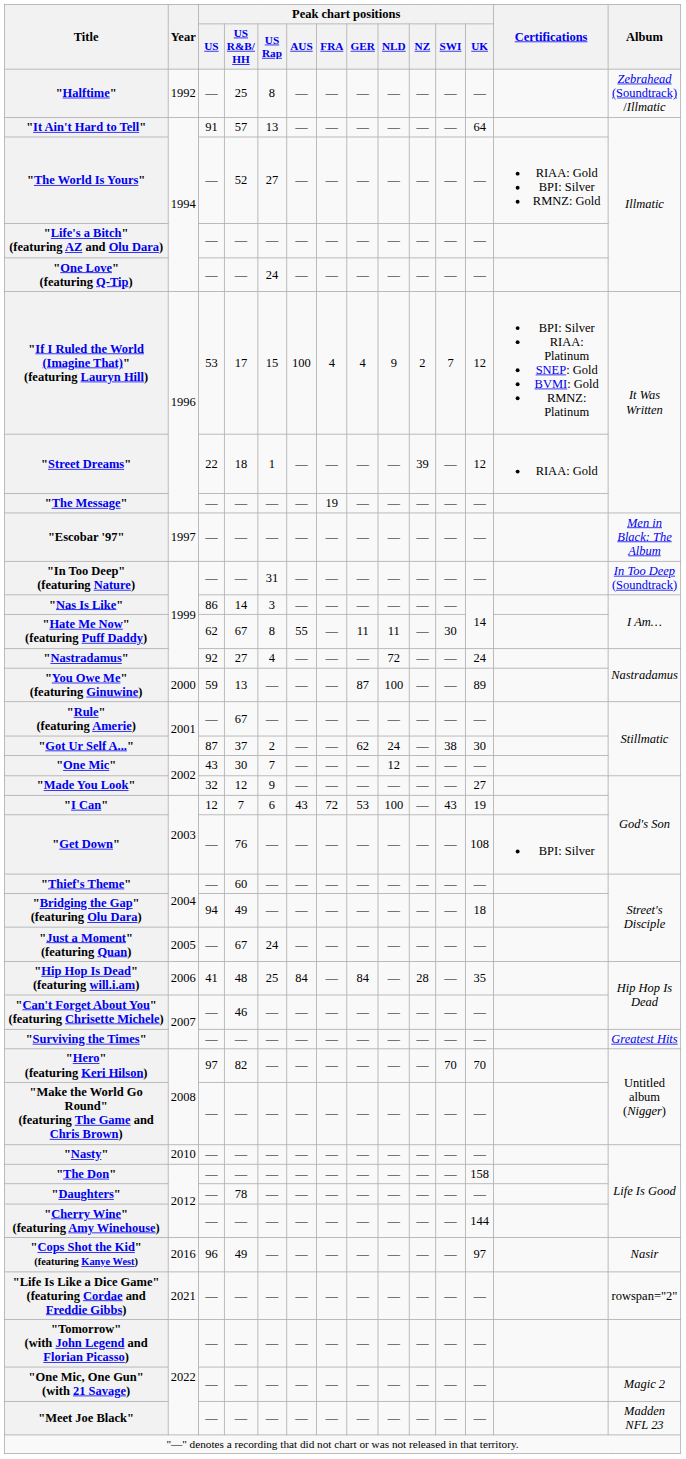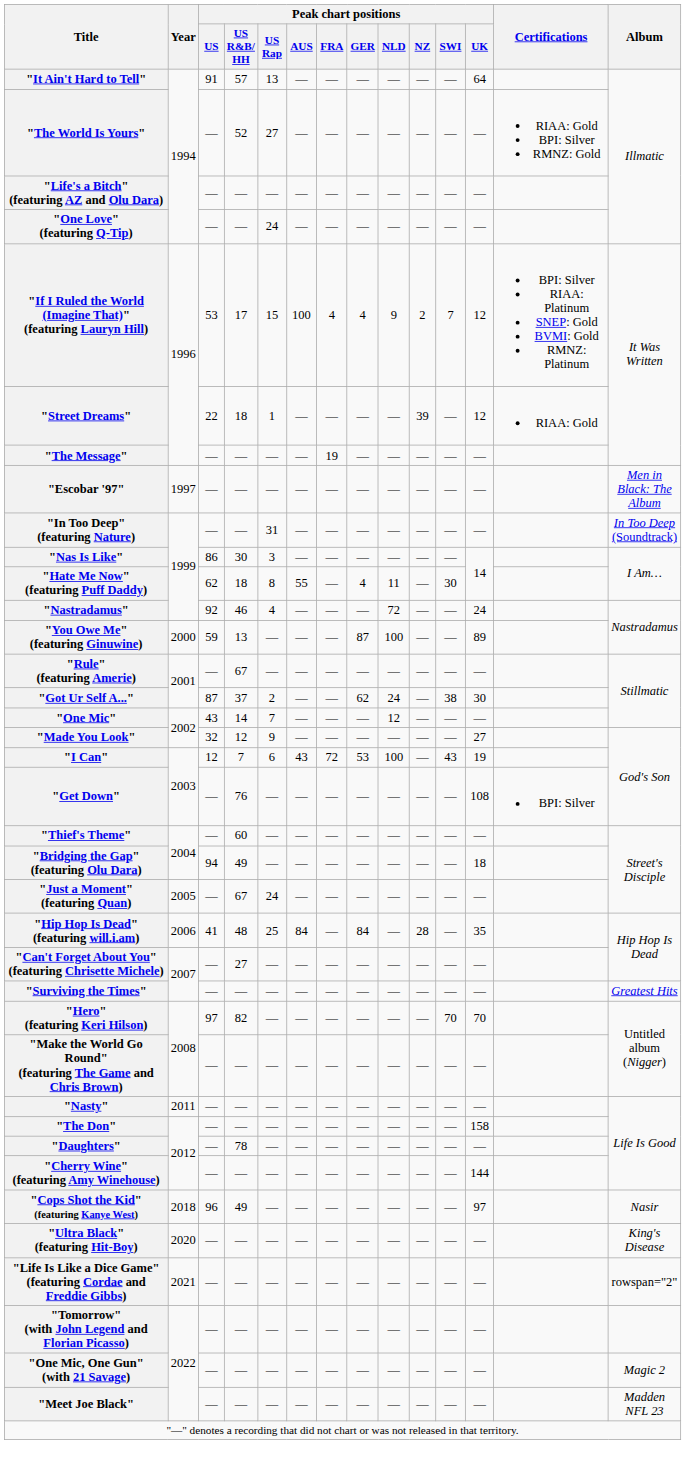- row: (86, 93)
(241, 604) 14 -> (241, 556) 30
(241, 631) 67 -> (241, 583) 18
(363, 631) 11 -> (363, 583) 4
(241, 658) 27 -> (241, 610) 46
(241, 765) 30 -> (241, 717) 14
(241, 1012) 46 -> (241, 964) 27
(183, 1154) 2010 -> (183, 1106) 2011
(183, 1254) 2016 -> (183, 1206) 2018
+ row: (86, 1240)
